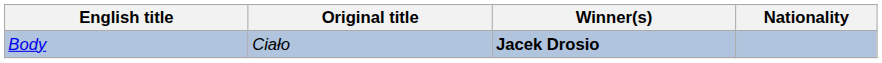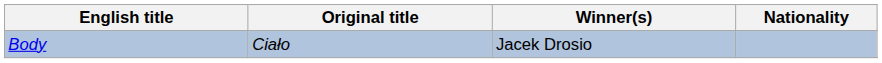(548, 44) bold -> (544, 44) normal
